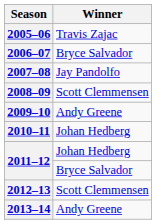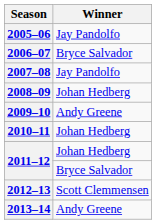(87, 33) Travis Zajac -> (88, 33) Jay Pandolfo
(102, 92) Scott Clemmensen -> (93, 92) Johan Hedberg
